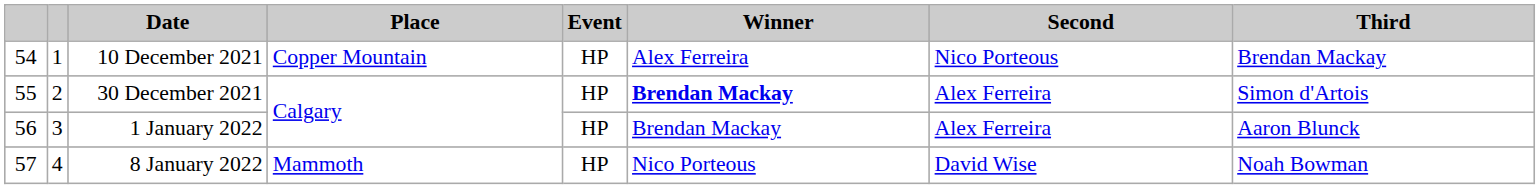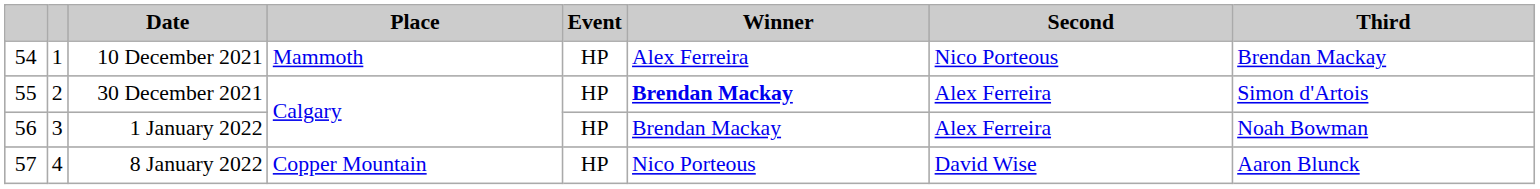(350, 57) Copper Mountain -> (318, 57) Mammoth
(1298, 128) Aaron Blunck -> (1303, 128) Noah Bowman
(318, 164) Mammoth -> (350, 164) Copper Mountain
(1303, 164) Noah Bowman -> (1298, 164) Aaron Blunck
